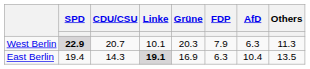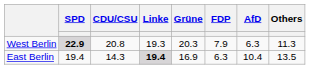(115, 44) 20.7 -> (115, 44) 20.8
(156, 44) 10.1 -> (156, 44) 19.3
(156, 58) 19.1 -> (156, 58) 19.4
